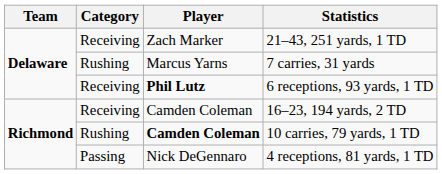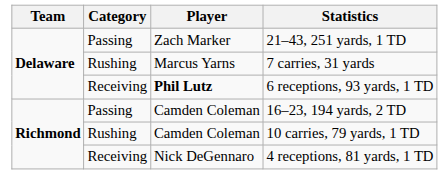(110, 40) Receiving -> (110, 40) Passing
(110, 110) Receiving -> (110, 110) Passing
(203, 133) bold -> (207, 133) normal
(103, 156) Passing -> (117, 156) Receiving
